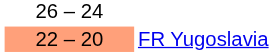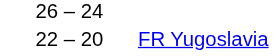(69, 39) lightsalmon background -> (69, 39) no background
